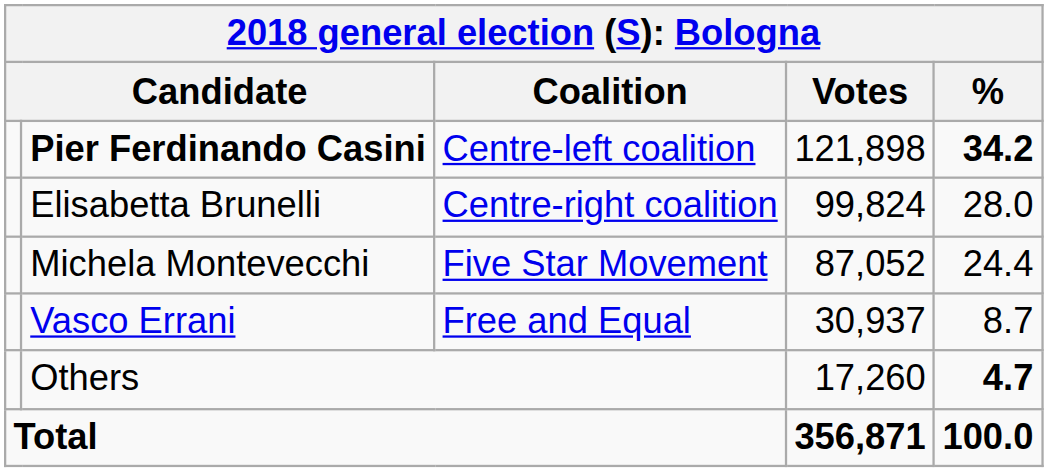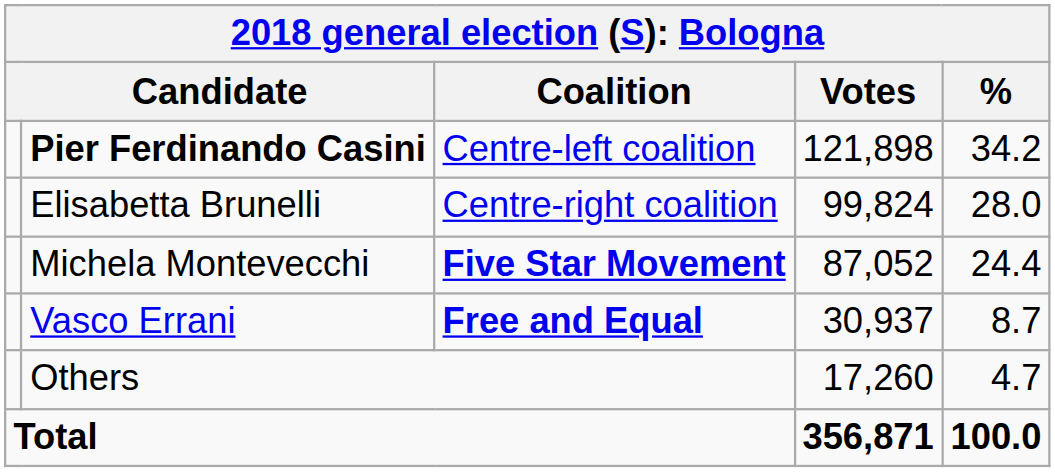(998, 148) bold -> (1006, 148) normal
(605, 263) normal -> (614, 263) bold
(567, 321) normal -> (573, 321) bold
(1008, 378) bold -> (1016, 378) normal
